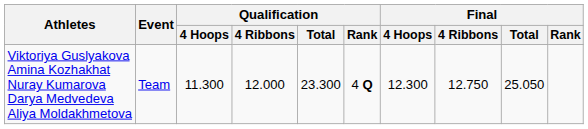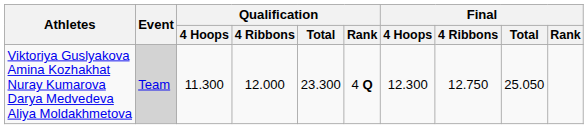(154, 85) no background -> (154, 85) lightgrey background
